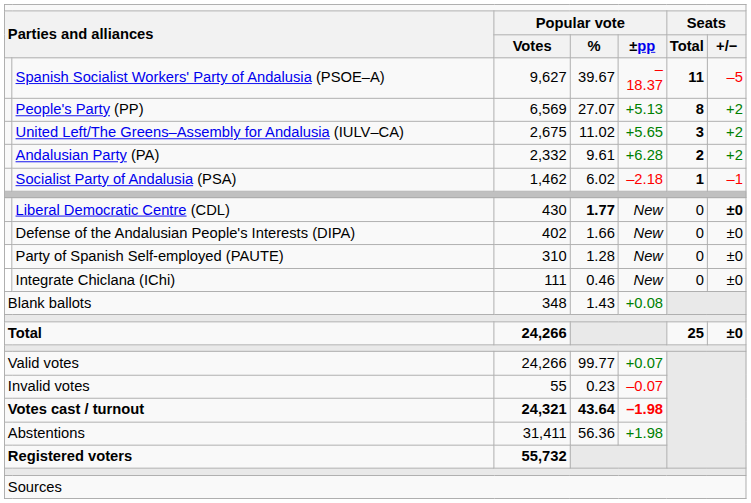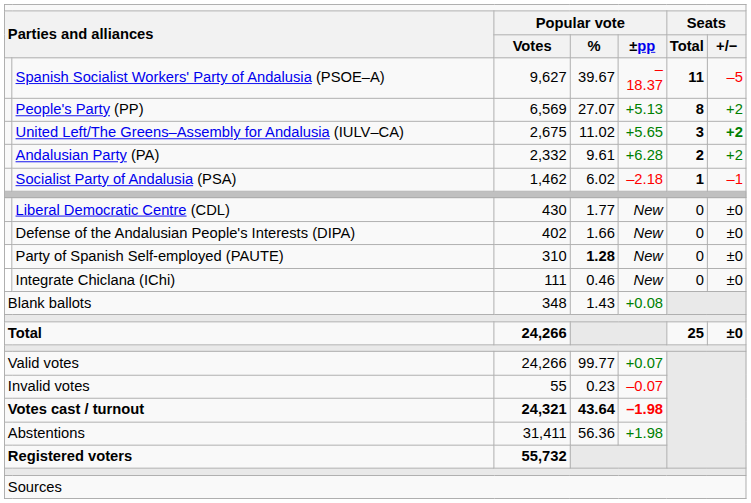(734, 132) normal -> (734, 132) bold
(600, 209) bold -> (600, 209) normal
(735, 209) bold -> (735, 209) normal
(600, 256) normal -> (600, 256) bold
